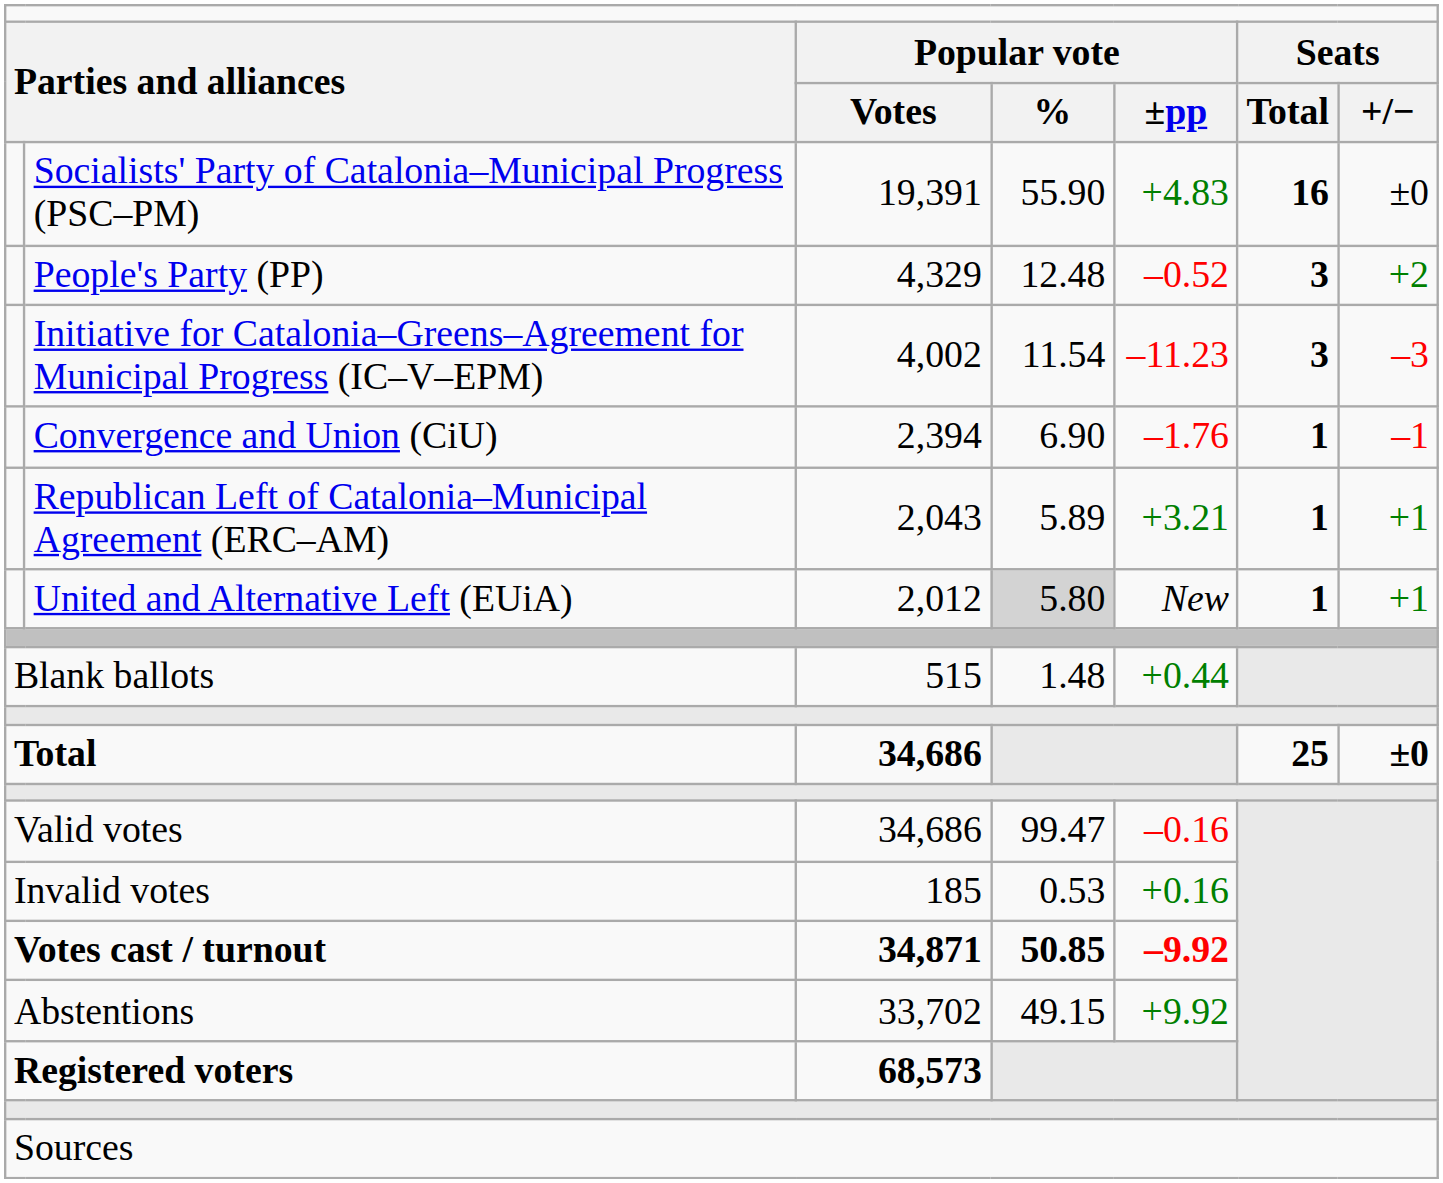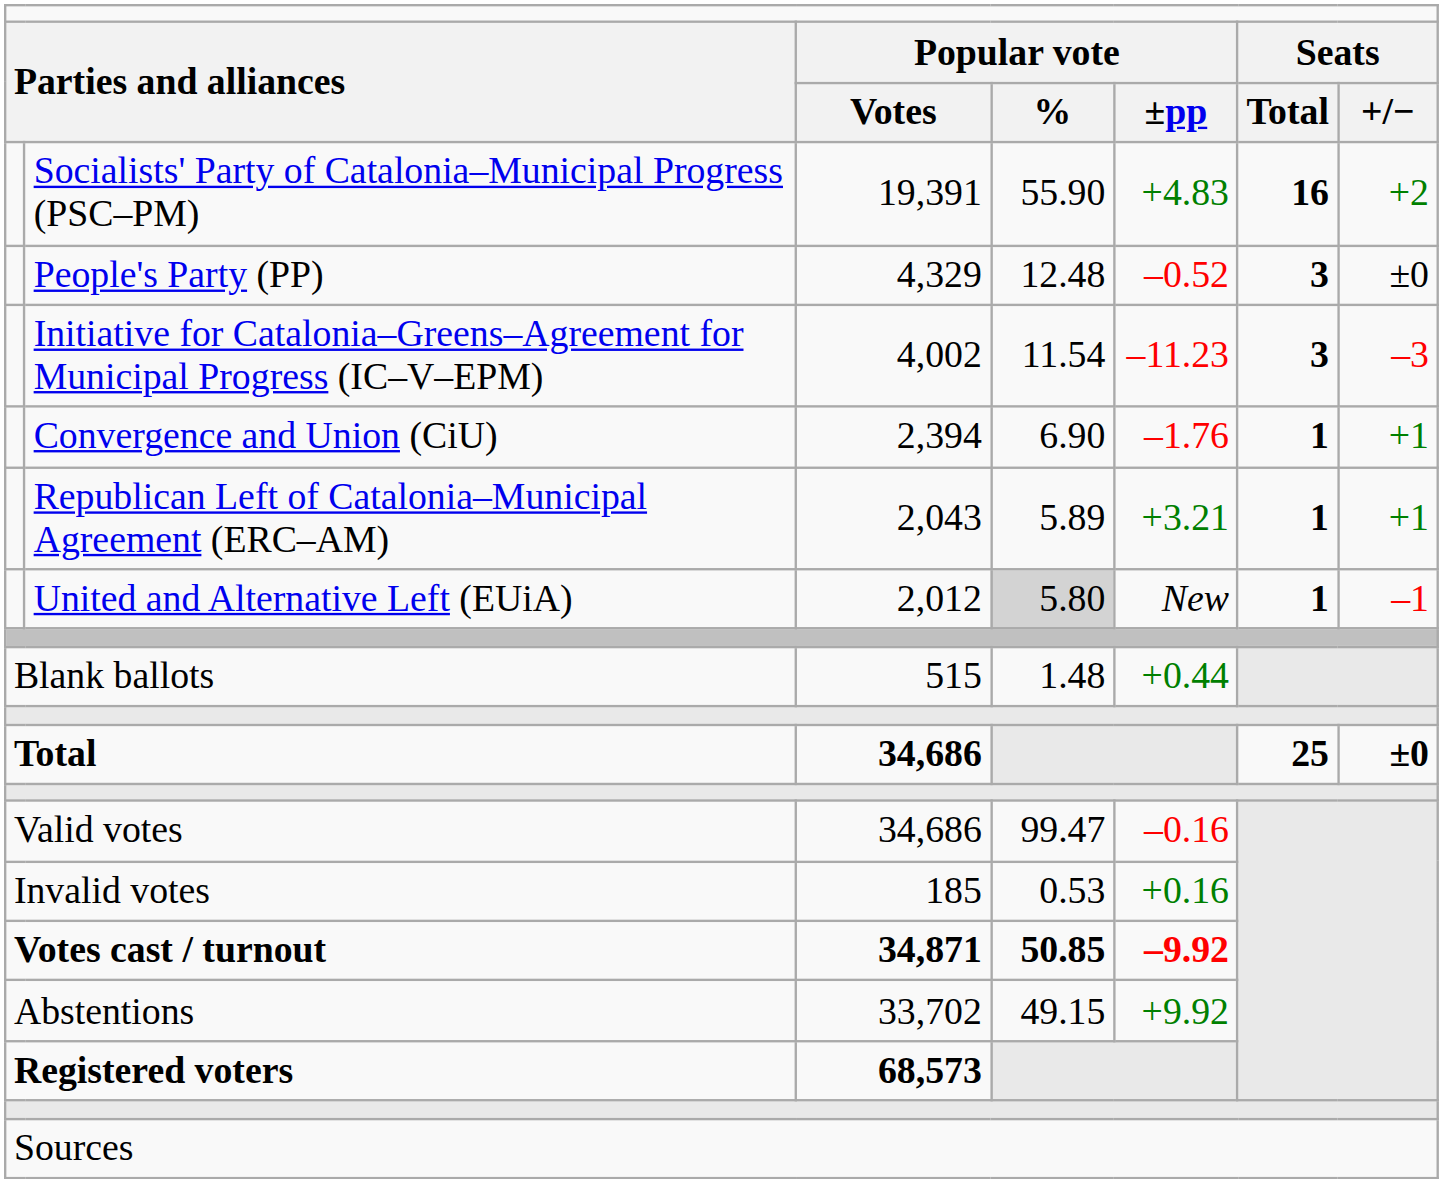(1409, 192) ±0 -> (1409, 192) +2
(1409, 273) +2 -> (1409, 273) ±0
(1410, 436) –1 -> (1409, 436) +1
(1409, 598) +1 -> (1410, 598) –1
